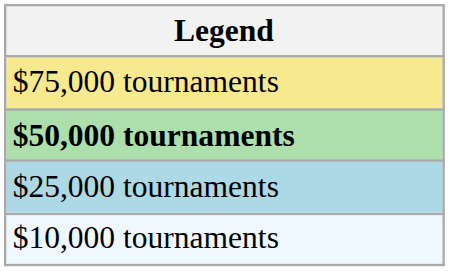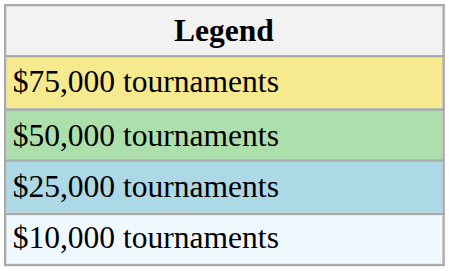(154, 134) bold -> (146, 134) normal
